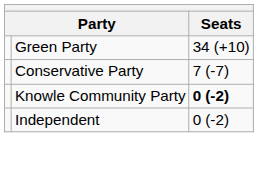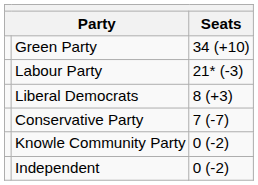+ row: (58, 71)
+ row: (77, 95)
(211, 95) bold -> (211, 144) normal
